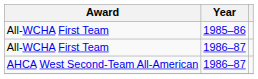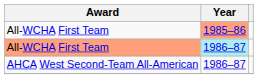(225, 30) no background -> (225, 30) lightsalmon background
(58, 47) no background -> (58, 47) lightsalmon background
(225, 47) no background -> (225, 47) paleturquoise background
